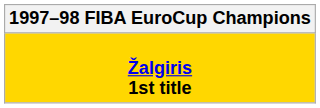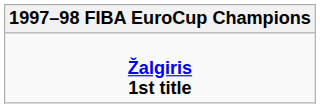(160, 78) gold background -> (160, 78) no background
